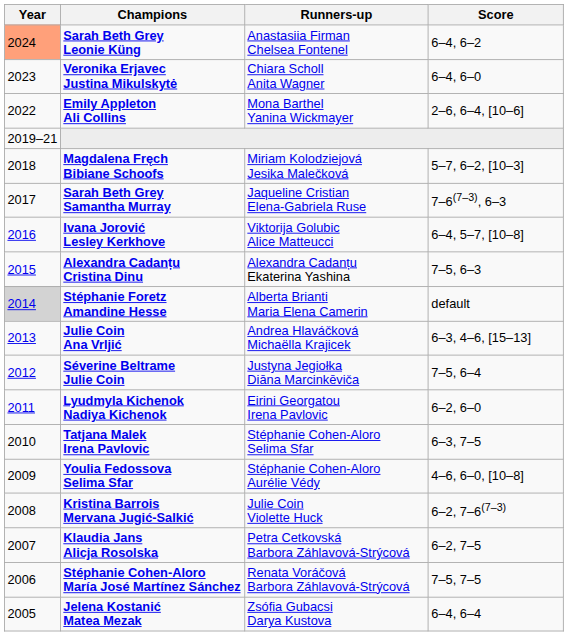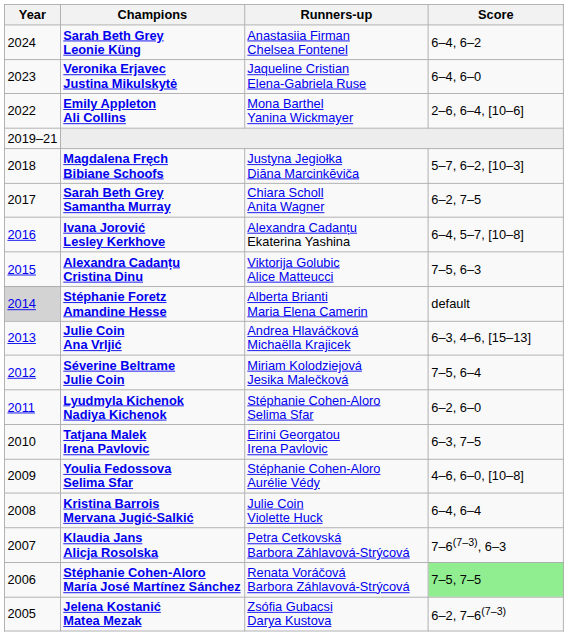(22, 42) lightsalmon background -> (22, 42) no background
(286, 77) Chiara Scholl Anita Wagner -> (307, 77) Jaqueline Cristian Elena-Gabriela Ruse
(305, 166) Miriam Kolodziejová Jesika Malečková -> (303, 166) Justyna Jegiołka Diāna Marcinkēviča
(307, 201) Jaqueline Cristian Elena-Gabriela Ruse -> (286, 201) Chiara Scholl Anita Wagner
(469, 201) 7–6(7–3), 6–3 -> (456, 201) 6–2, 7–5
(293, 235) Viktorija Golubic Alice Matteucci -> (302, 235) Alexandra Cadanțu Ekaterina Yashina
(302, 269) Alexandra Cadanțu Ekaterina Yashina -> (293, 269) Viktorija Golubic Alice Matteucci
(303, 373) Justyna Jegiołka Diāna Marcinkēviča -> (305, 373) Miriam Kolodziejová Jesika Malečková
(294, 407) Eirini Georgatou Irena Pavlovic -> (314, 407) Stéphanie Cohen-Aloro Selima Sfar
(314, 442) Stéphanie Cohen-Aloro Selima Sfar -> (294, 442) Eirini Georgatou Irena Pavlovic
(469, 511) 6–2, 7–6(7–3) -> (456, 511) 6–4, 6–4
(456, 545) 6–2, 7–5 -> (469, 545) 7–6(7–3), 6–3
(456, 580) no background -> (456, 580) lightgreen background
(456, 614) 6–4, 6–4 -> (469, 614) 6–2, 7–6(7–3)
